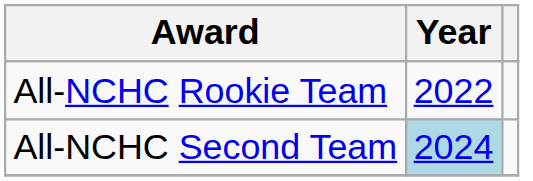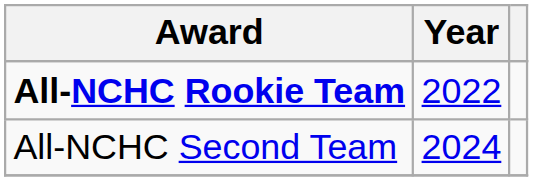(200, 89) normal -> (209, 89) bold
(454, 146) lightblue background -> (461, 146) no background
